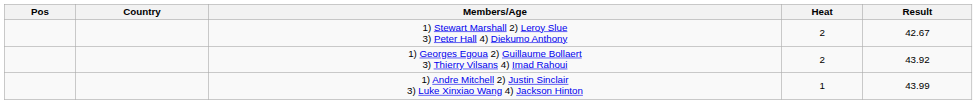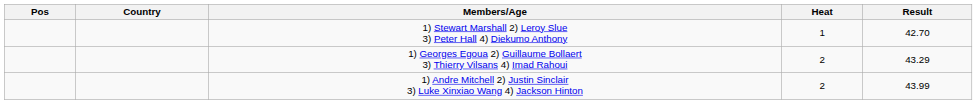(822, 33) 2 -> (822, 33) 1
(917, 33) 42.67 -> (917, 33) 42.70
(917, 59) 43.92 -> (917, 59) 43.29
(822, 86) 1 -> (822, 86) 2
